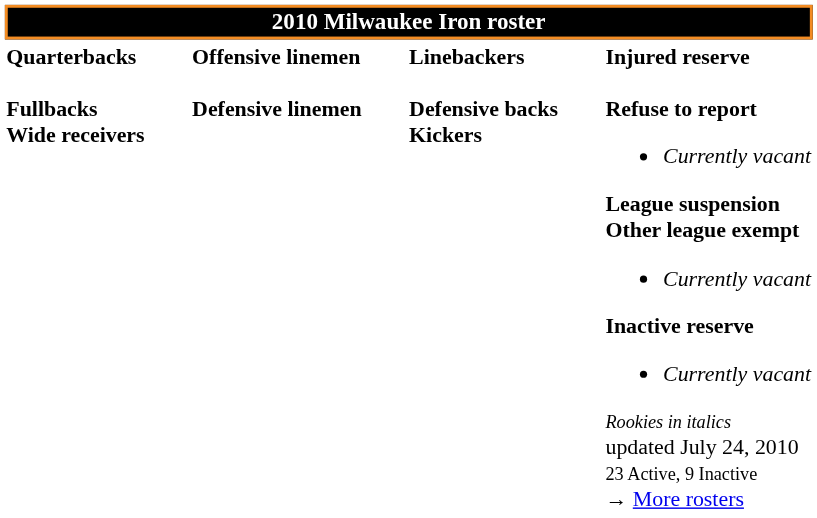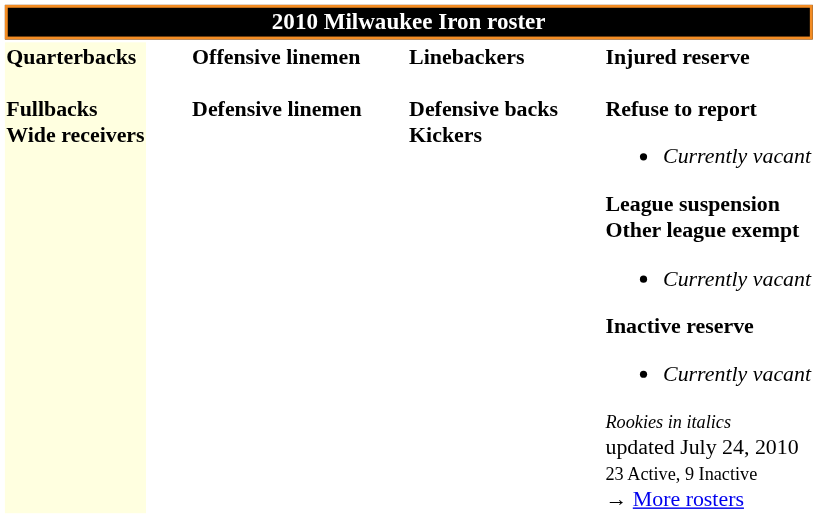(75, 95) no background -> (75, 95) lightyellow background
